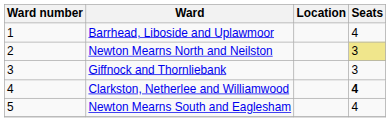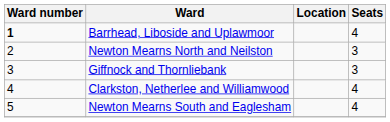(10, 32) normal -> (10, 32) bold
(355, 51) khaki background -> (355, 51) no background
(355, 88) bold -> (355, 88) normal
